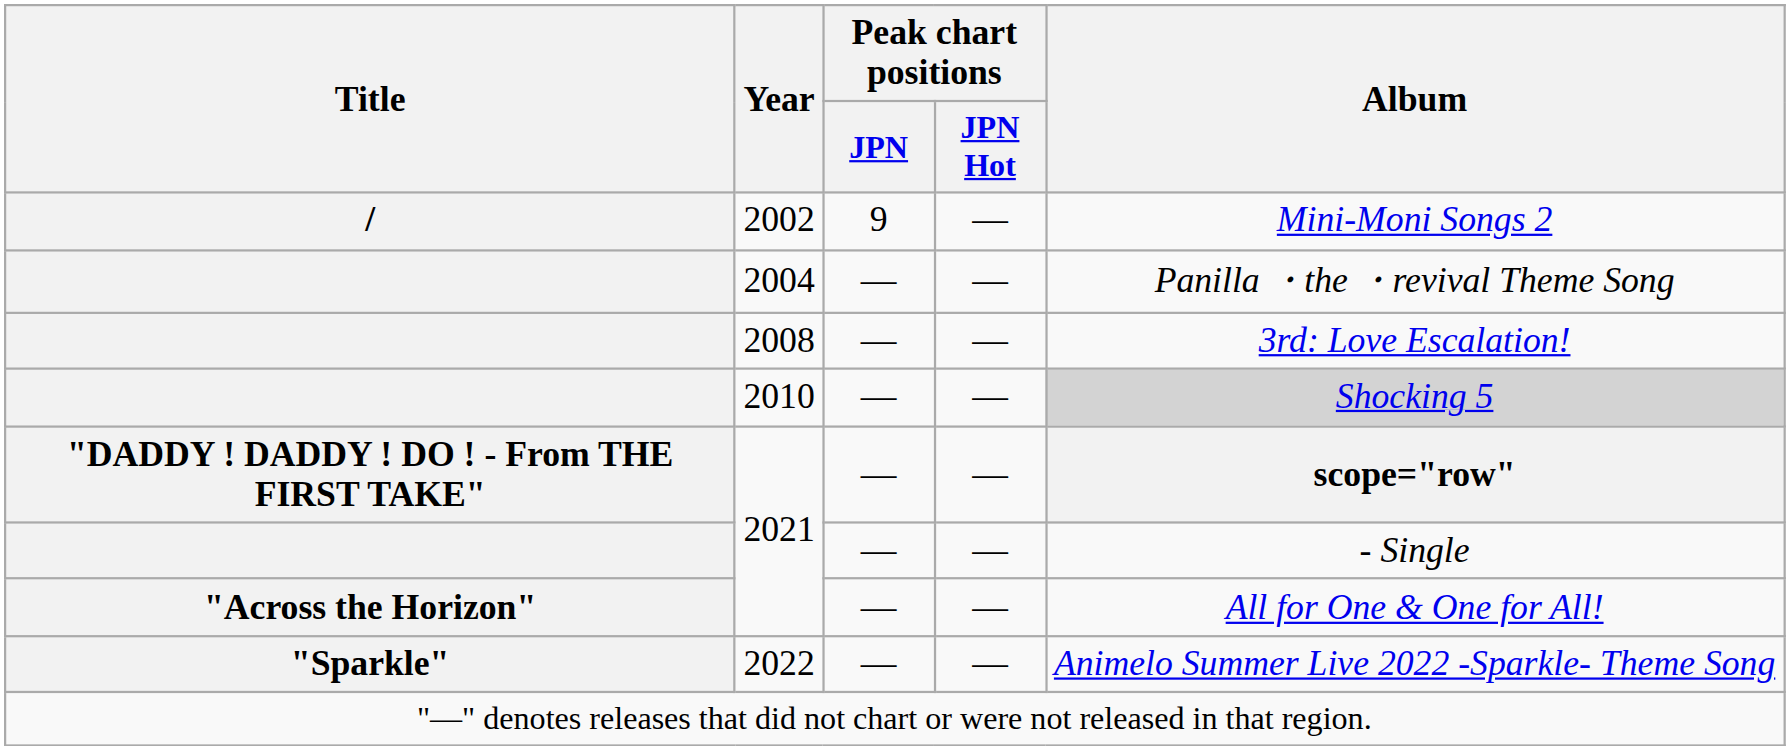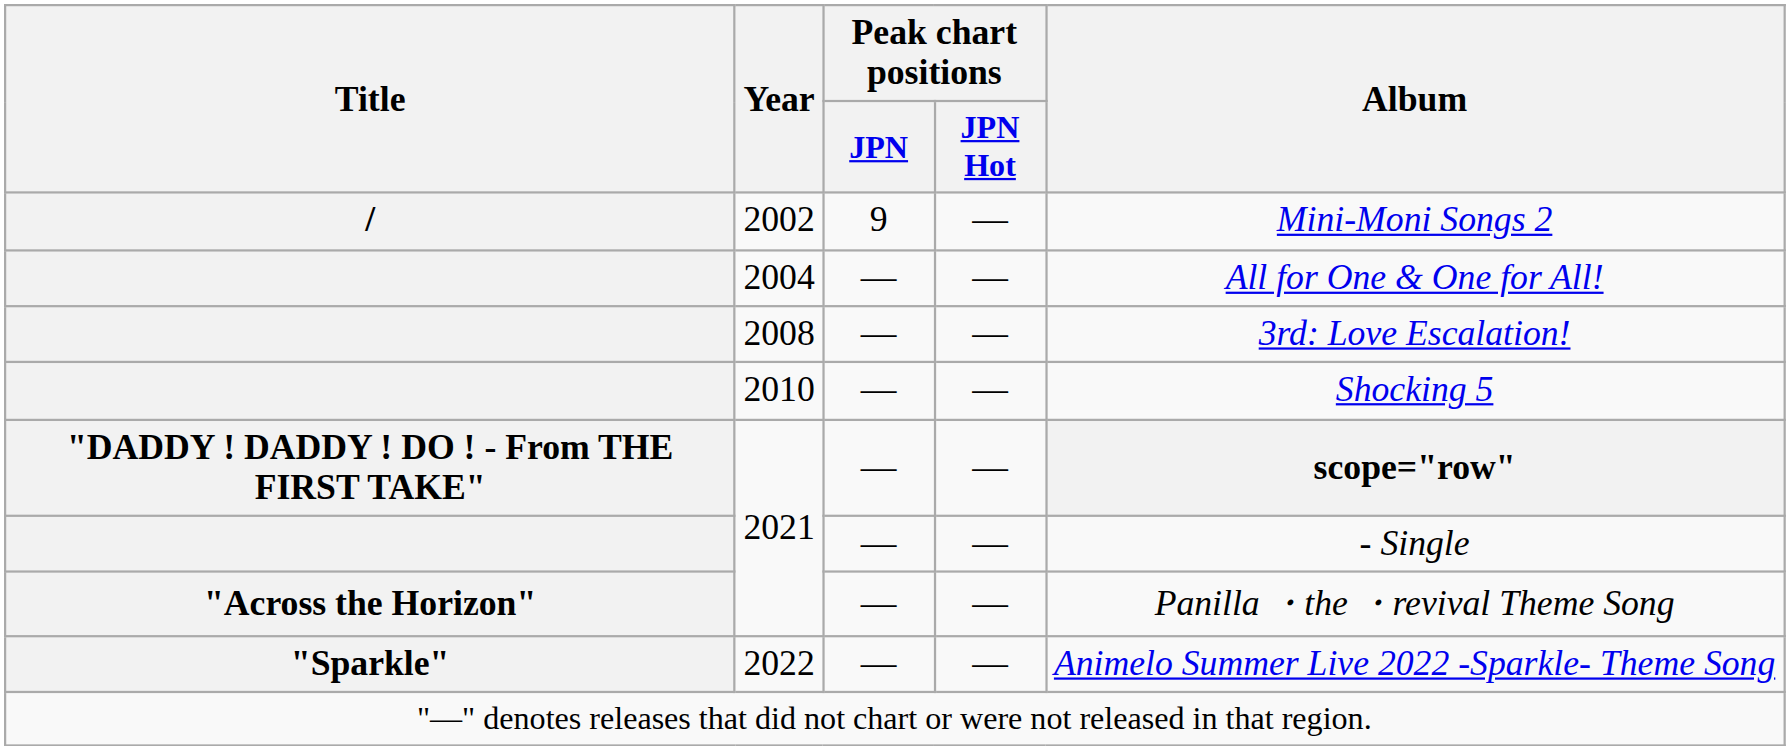(1415, 279) Panilla ・the ・revival Theme Song -> (1415, 276) All for One & One for All!
(1415, 396) lightgrey background -> (1415, 390) no background
(1415, 606) All for One & One for All! -> (1415, 602) Panilla ・the ・revival Theme Song
